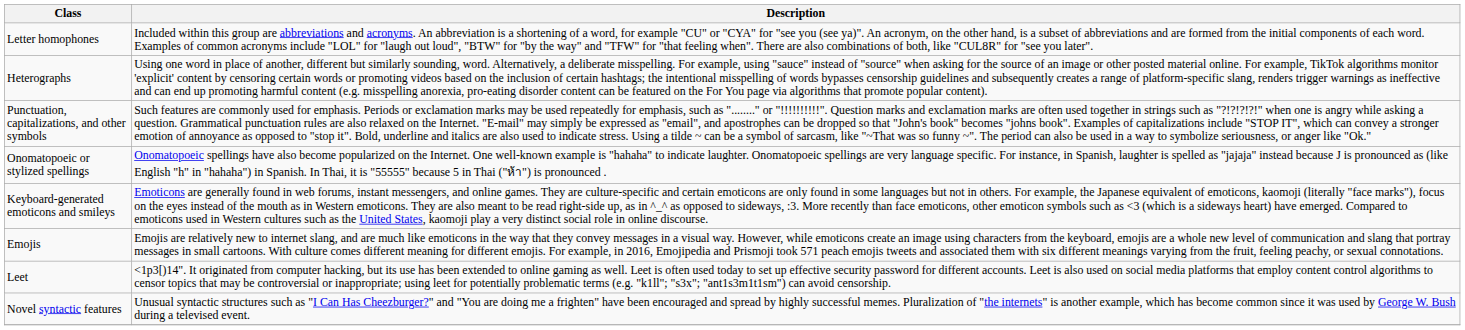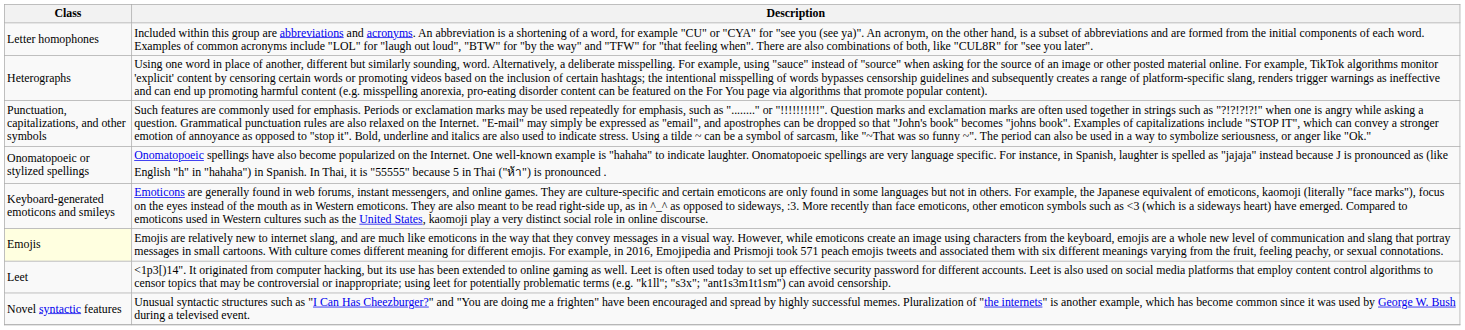(24, 244) no background -> (24, 244) lightyellow background
